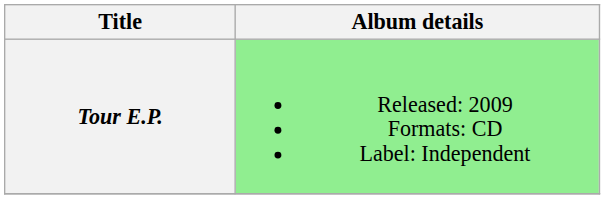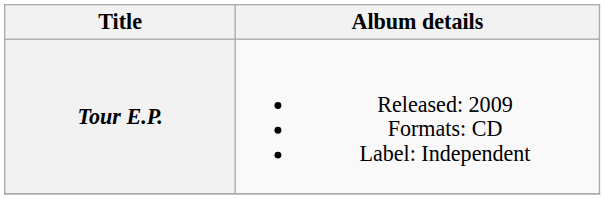(417, 129) lightgreen background -> (417, 129) no background
